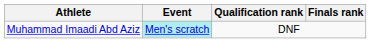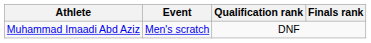(177, 30) paleturquoise background -> (177, 30) no background
